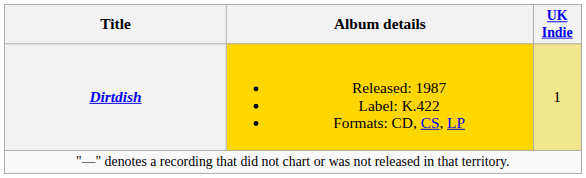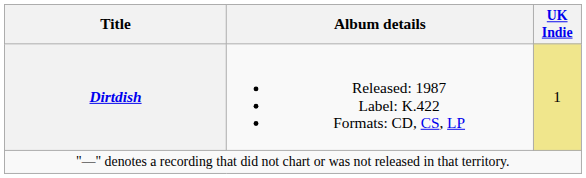(380, 106) gold background -> (380, 106) no background
